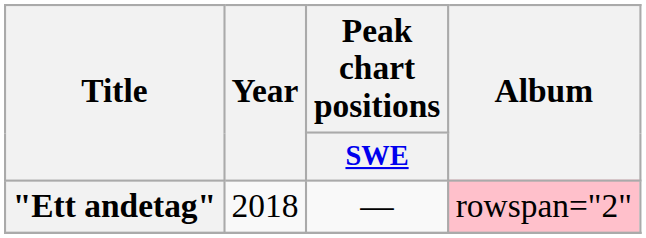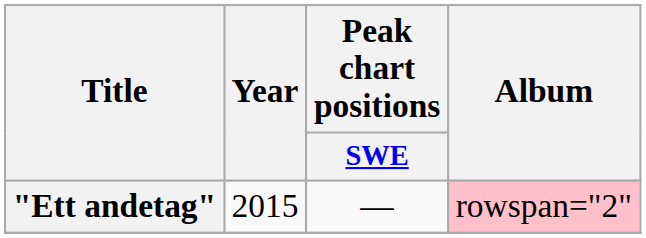(265, 206) 2018 -> (265, 206) 2015
